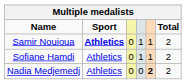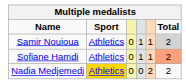(104, 42) bold -> (106, 42) normal
(168, 42) no background -> (168, 42) lightgrey background
(168, 56) no background -> (168, 56) lightsalmon background
(104, 71) no background -> (106, 71) gold background
(150, 71) bold -> (150, 71) normal
